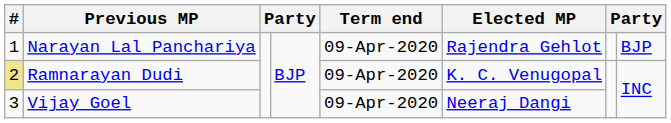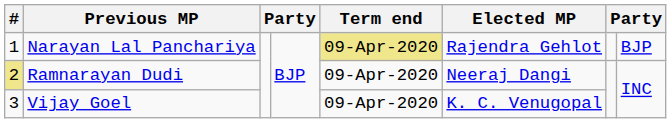(381, 47) no background -> (381, 47) khaki background
(524, 75) K. C. Venugopal -> (509, 75) Neeraj Dangi
(509, 103) Neeraj Dangi -> (524, 103) K. C. Venugopal
